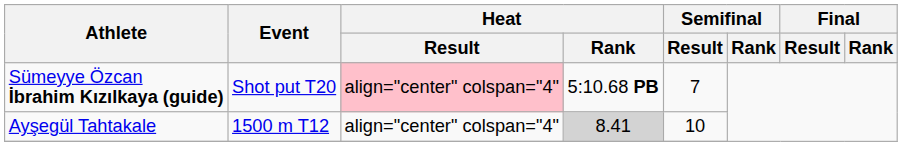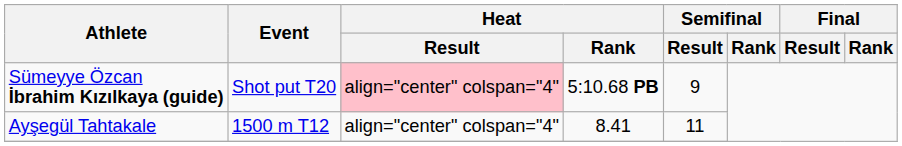(695, 87) 7 -> (695, 87) 9
(613, 126) lightgrey background -> (613, 126) no background
(695, 126) 10 -> (695, 126) 11
